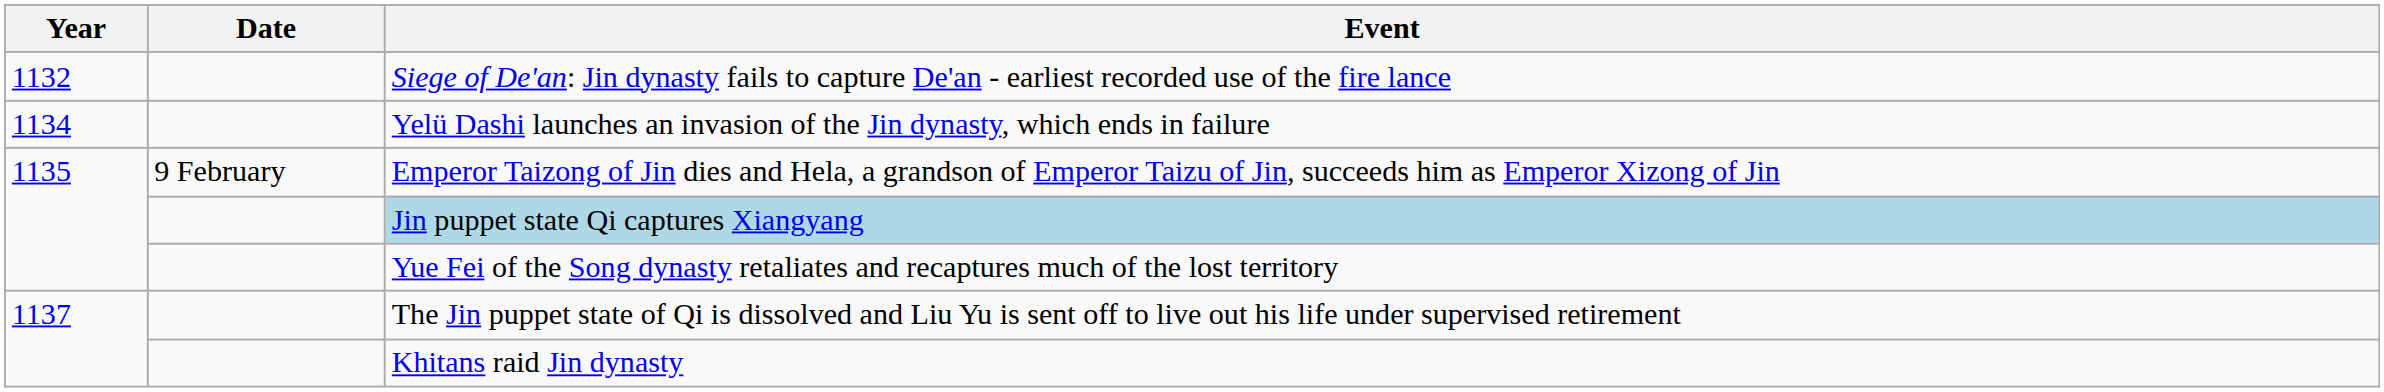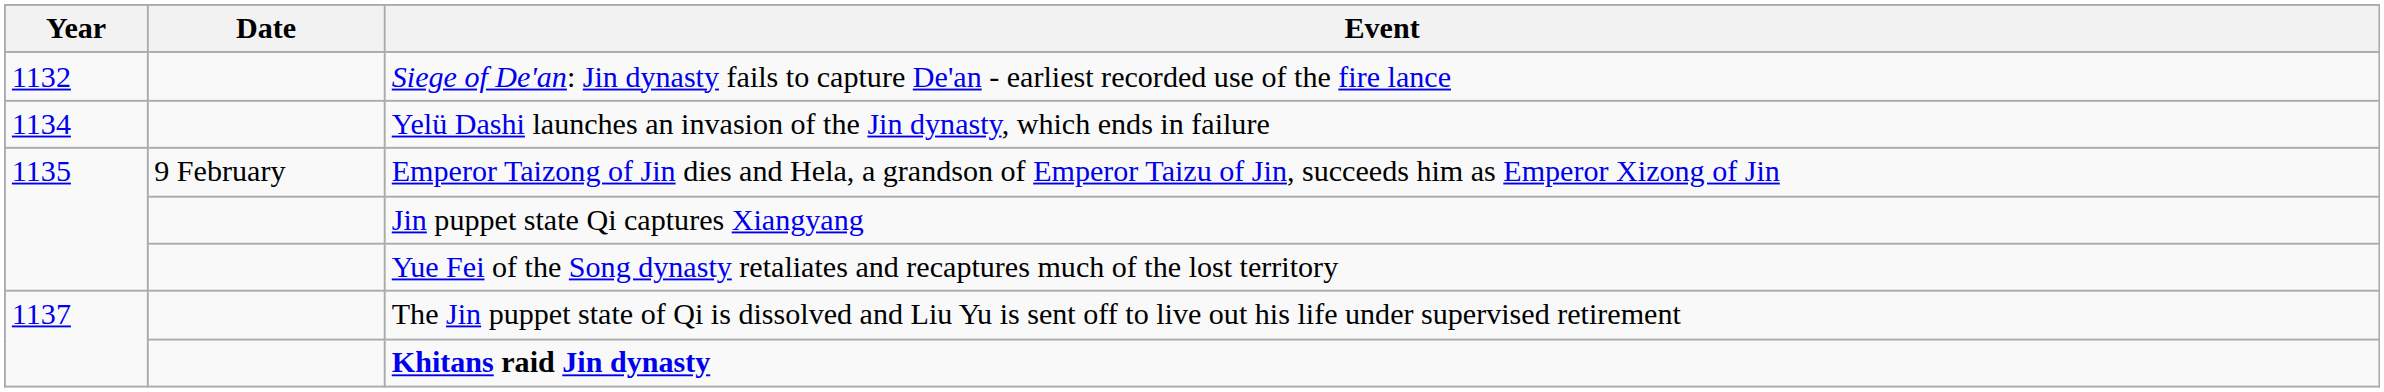(628, 219) lightblue background -> (628, 219) no background
(538, 362) normal -> (551, 362) bold
